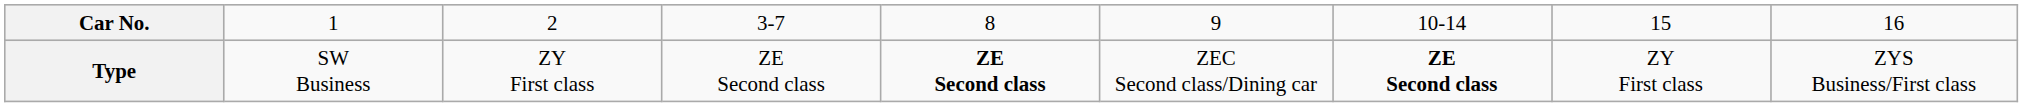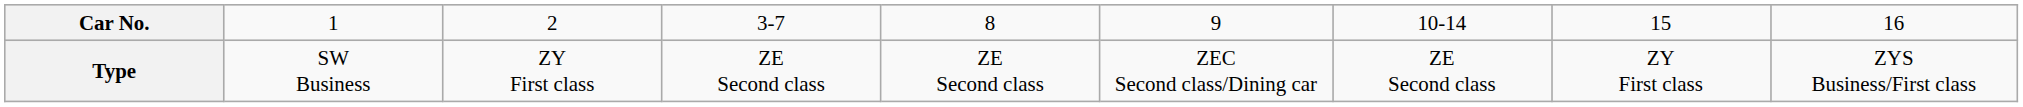(990, 70) bold -> (990, 70) normal
(1442, 70) bold -> (1442, 70) normal
